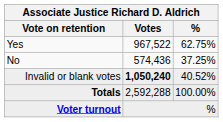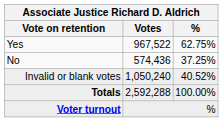(148, 77) bold -> (148, 77) normal
